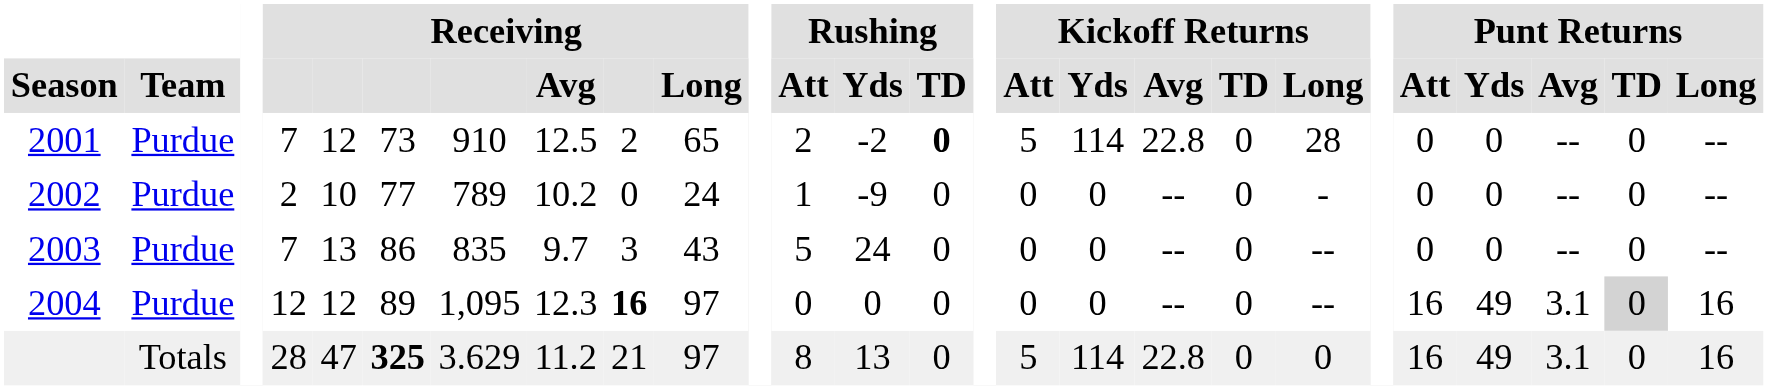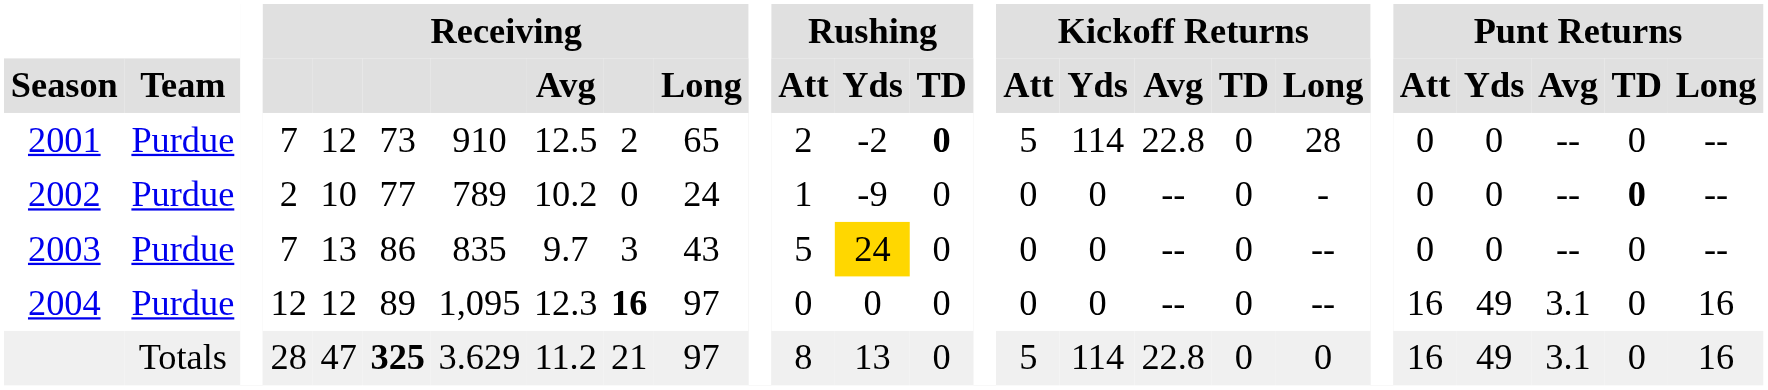(1637, 194) normal -> (1637, 194) bold
(872, 248) no background -> (872, 248) gold background
(1637, 303) lightgrey background -> (1637, 303) no background
